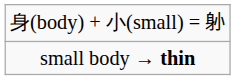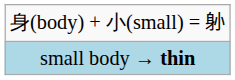(118, 57) no background -> (118, 57) lightblue background
